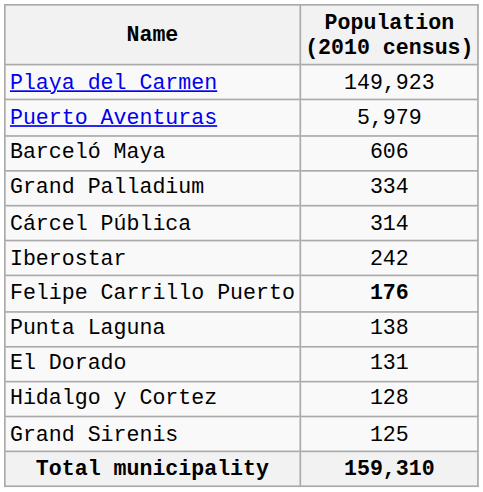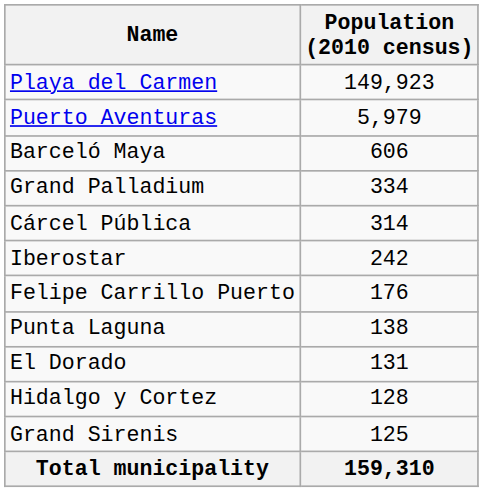(389, 294) bold -> (389, 294) normal
